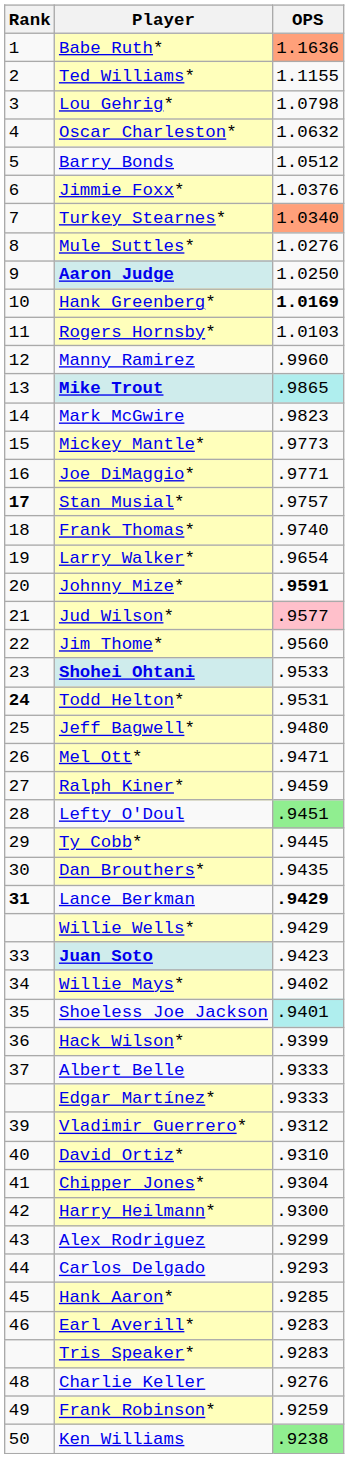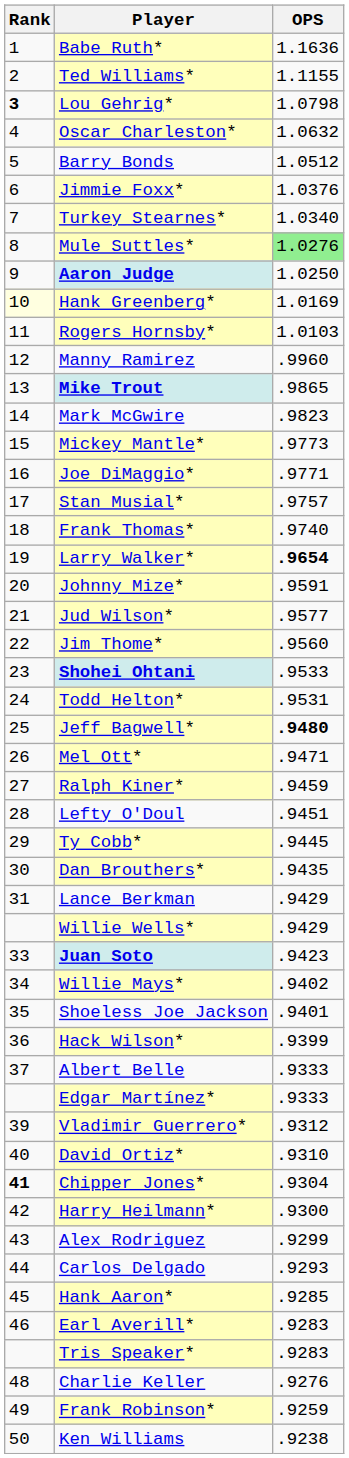(308, 48) lightsalmon background -> (308, 48) no background
(14, 104) normal -> (14, 104) bold
(308, 218) lightsalmon background -> (308, 218) no background
(308, 246) no background -> (308, 246) lightgreen background
(19, 303) no background -> (19, 303) lightyellow background
(308, 303) bold -> (308, 303) normal
(302, 388) paleturquoise background -> (302, 388) no background
(19, 502) bold -> (19, 502) normal
(302, 559) normal -> (302, 559) bold
(302, 587) bold -> (302, 587) normal
(302, 616) pink background -> (302, 616) no background
(19, 701) bold -> (19, 701) normal
(302, 729) normal -> (302, 729) bold
(302, 814) lightgreen background -> (302, 814) no background
(19, 899) bold -> (19, 899) normal
(302, 899) bold -> (302, 899) normal
(302, 1013) paleturquoise background -> (302, 1013) no background
(19, 1183) normal -> (19, 1183) bold
(302, 1439) lightgreen background -> (302, 1439) no background
